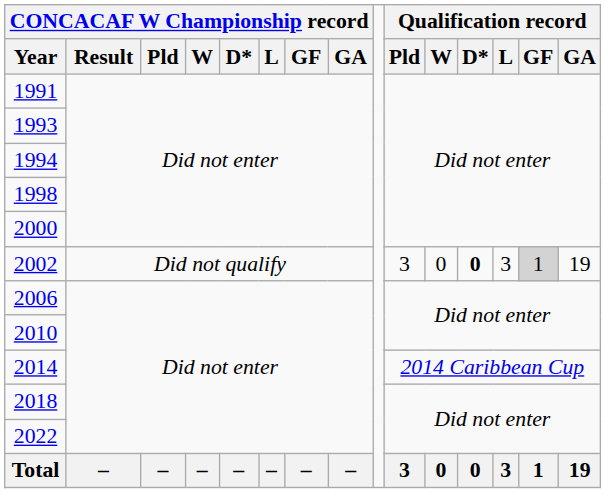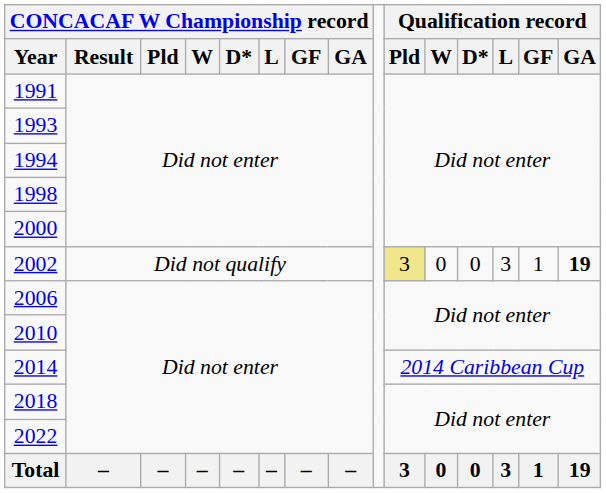(404, 263) no background -> (404, 263) khaki background
(475, 263) bold -> (475, 263) normal
(538, 263) lightgrey background -> (538, 263) no background
(580, 263) normal -> (580, 263) bold
